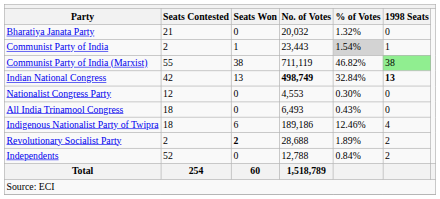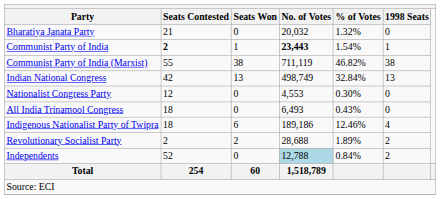(166, 47) normal -> (166, 47) bold
(295, 47) normal -> (295, 47) bold
(348, 47) lightgrey background -> (348, 47) no background
(390, 63) lightgreen background -> (390, 63) no background
(297, 78) bold -> (297, 78) normal
(390, 78) bold -> (390, 78) normal
(236, 140) bold -> (236, 140) normal
(295, 156) no background -> (295, 156) lightblue background
